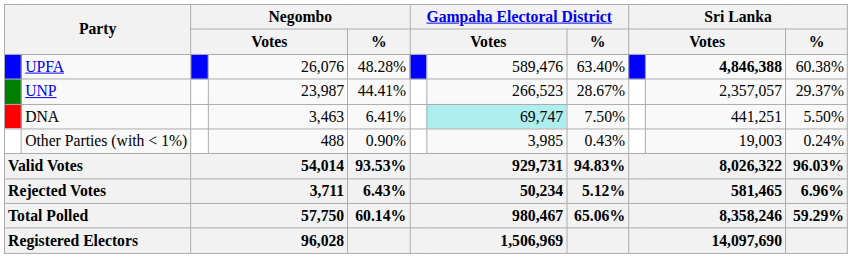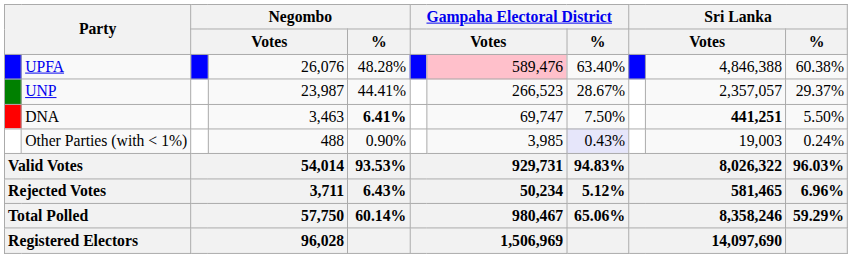(538, 66) no background -> (538, 66) pink background
(751, 66) bold -> (751, 66) normal
(386, 116) normal -> (385, 116) bold
(542, 116) paleturquoise background -> (542, 116) no background
(757, 116) normal -> (757, 116) bold
(605, 141) no background -> (605, 141) lavender background
